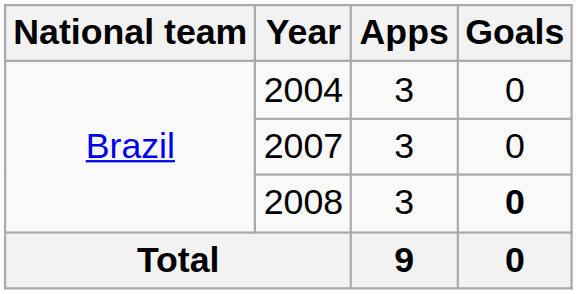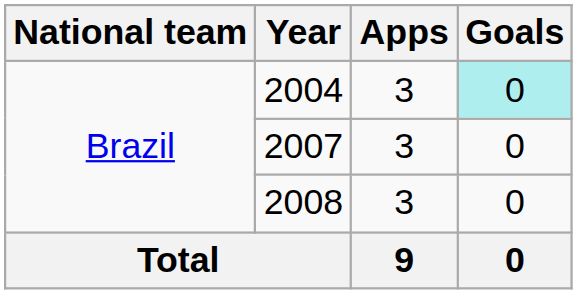(515, 89) no background -> (515, 89) paleturquoise background
(515, 202) bold -> (515, 202) normal
